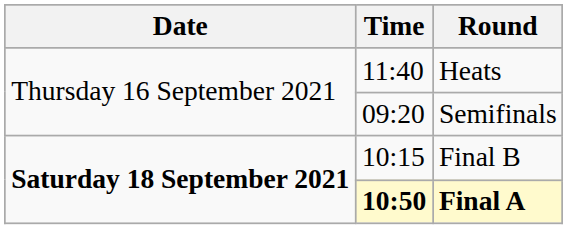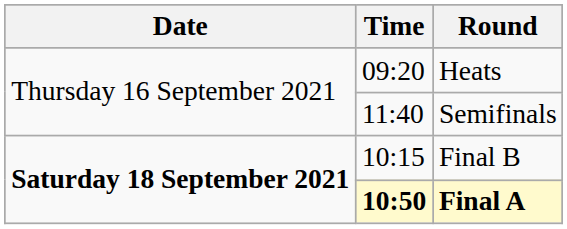(393, 69) 11:40 -> (393, 69) 09:20
(393, 113) 09:20 -> (393, 113) 11:40
